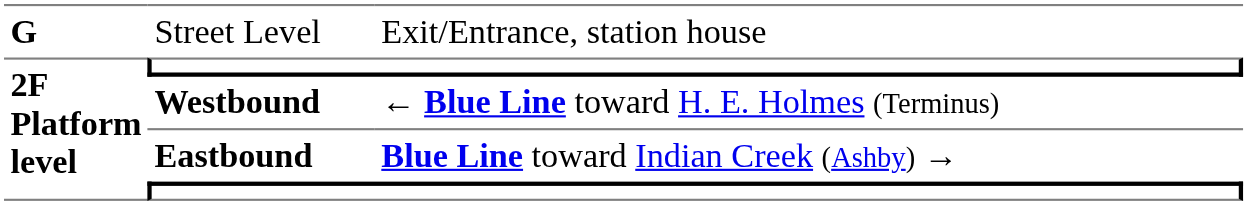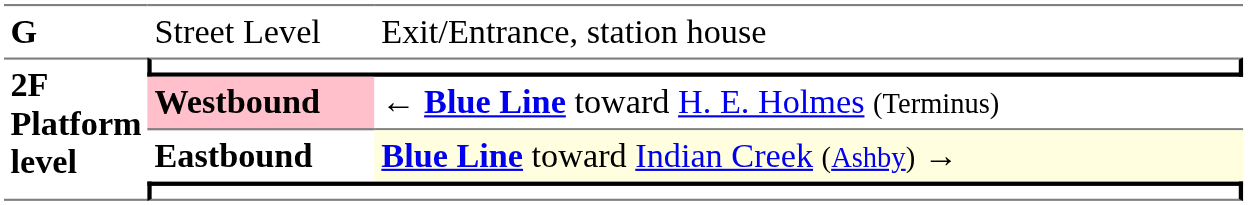(237, 101) no background -> (237, 101) pink background
(670, 155) no background -> (670, 155) lightyellow background
